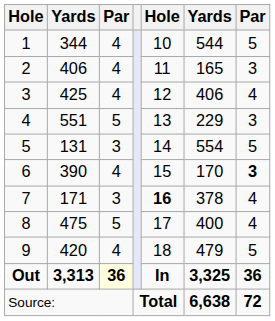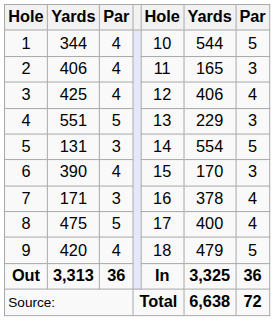(253, 172) bold -> (253, 172) normal
(162, 198) bold -> (162, 198) normal
(116, 276) lightyellow background -> (116, 276) no background
